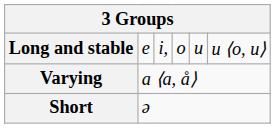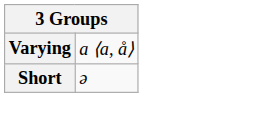- row: (71, 48)
